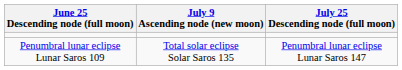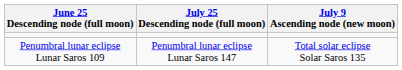columns swapped: (201, 18) <-> (332, 18)
